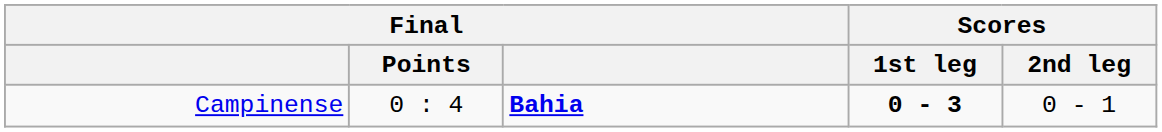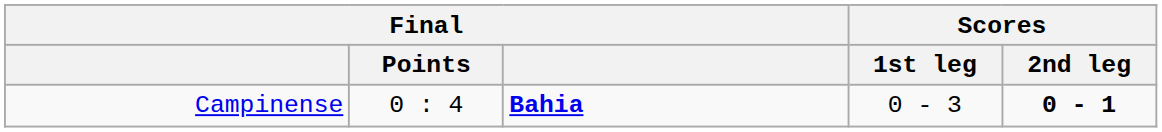(925, 106) bold -> (925, 106) normal
(1079, 106) normal -> (1079, 106) bold
